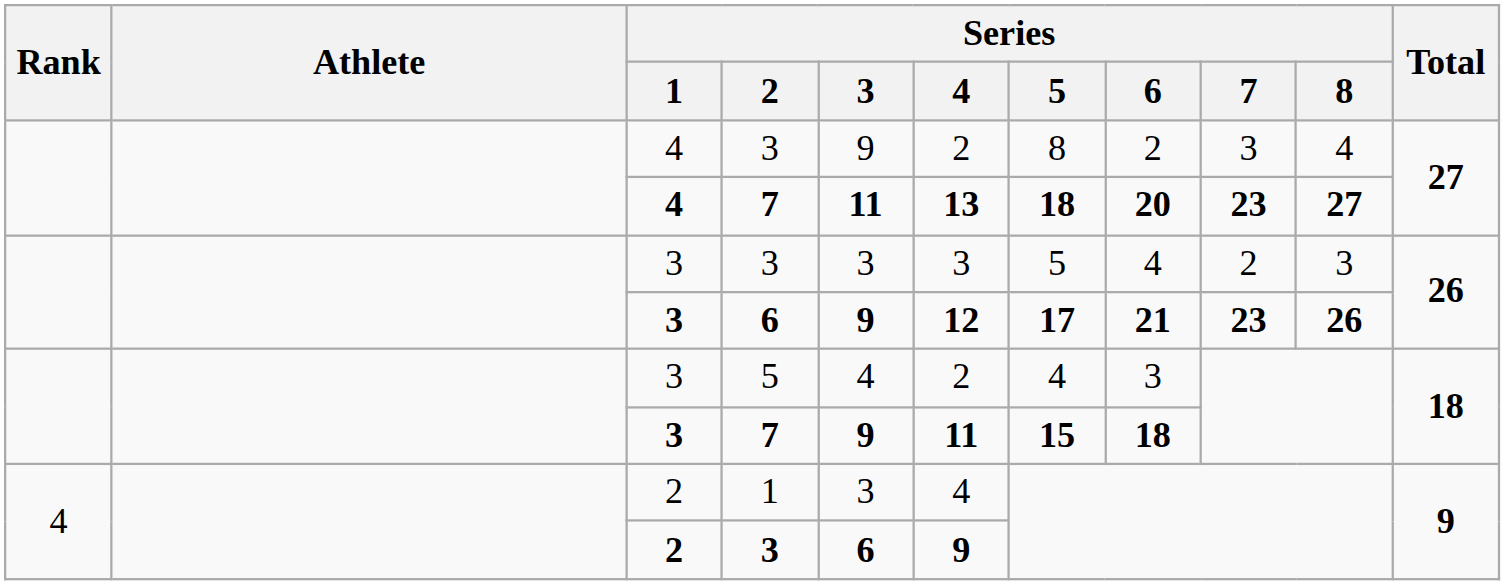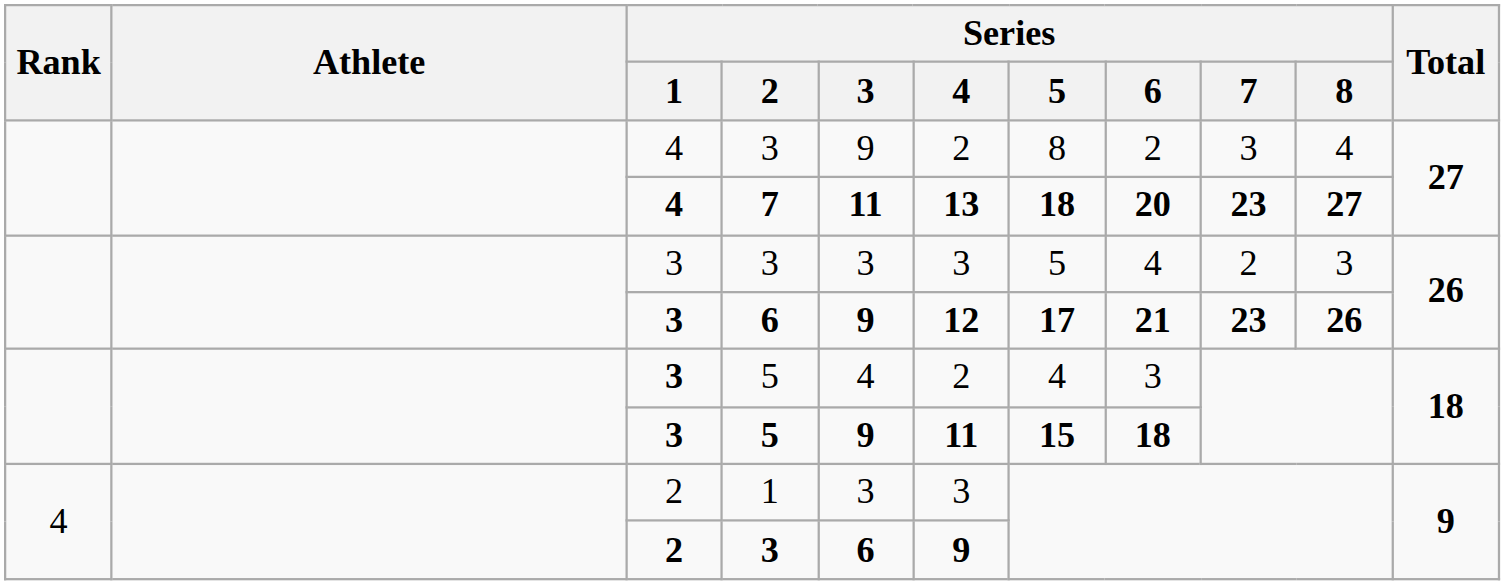(674, 377) normal -> (674, 377) bold
(770, 434) 7 -> (770, 434) 5
(961, 491) 4 -> (961, 491) 3
